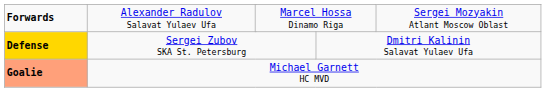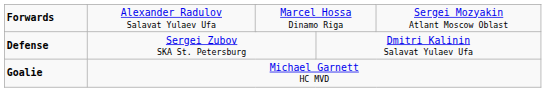(28, 46) gold background -> (28, 46) no background
(25, 73) lightsalmon background -> (25, 73) no background
